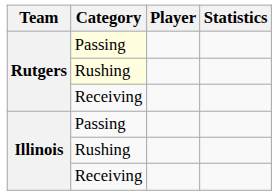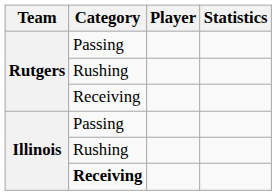(100, 44) lightyellow background -> (98, 44) no background
(103, 71) lightyellow background -> (101, 71) no background
(109, 176) normal -> (108, 176) bold
